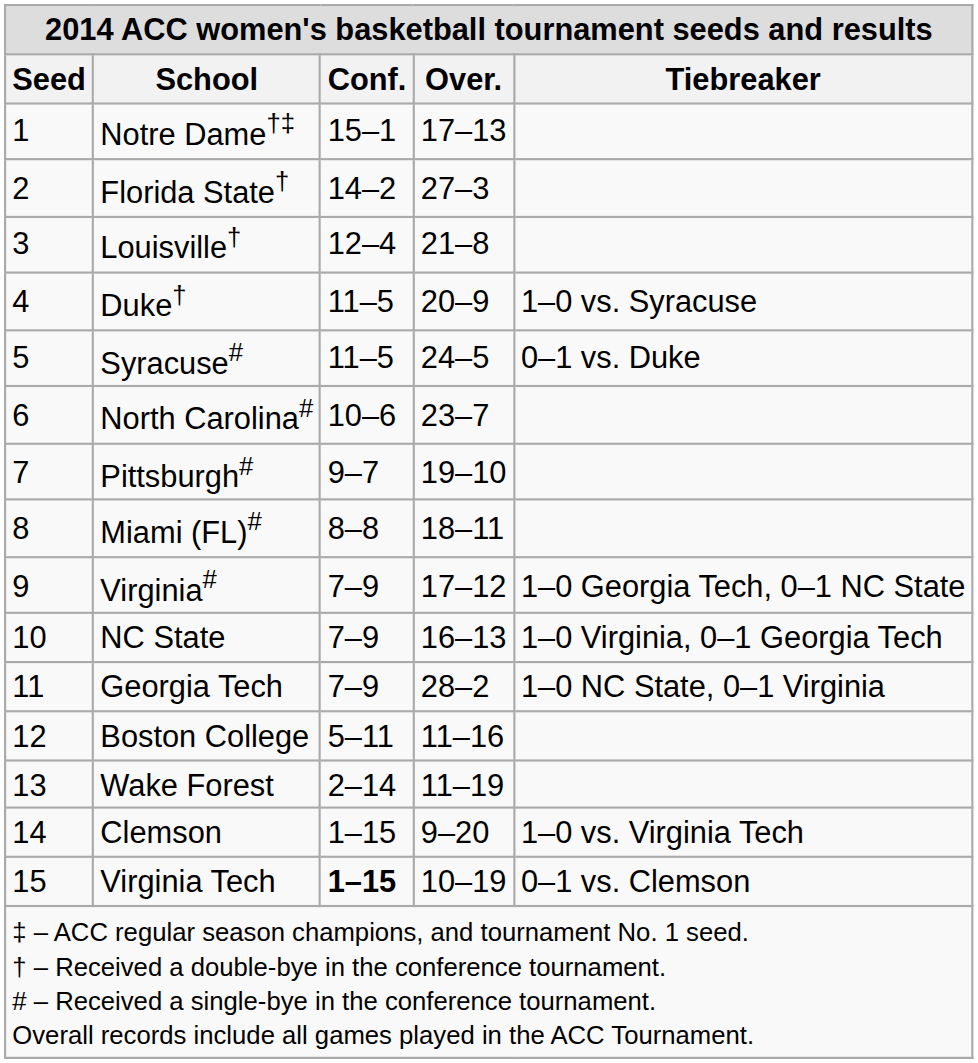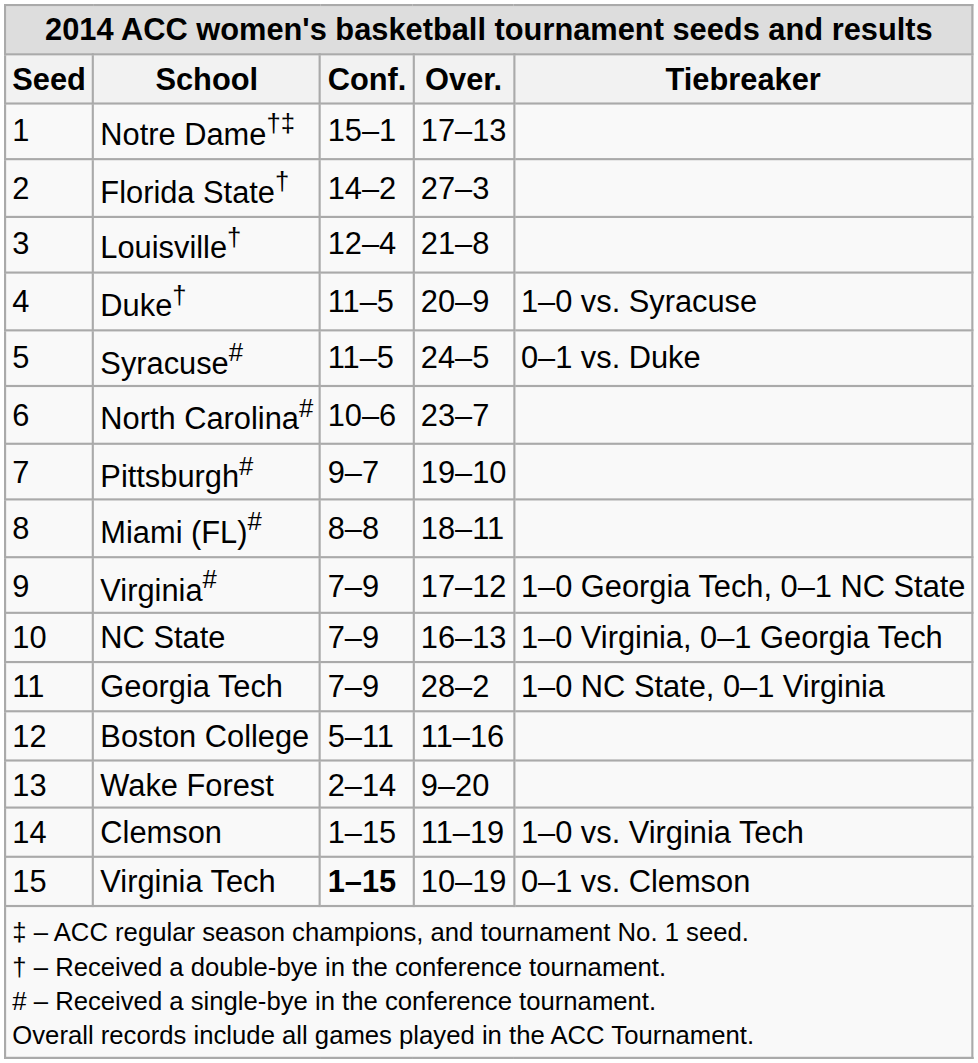(462, 785) 11–19 -> (455, 785) 9–20
(455, 833) 9–20 -> (462, 833) 11–19
